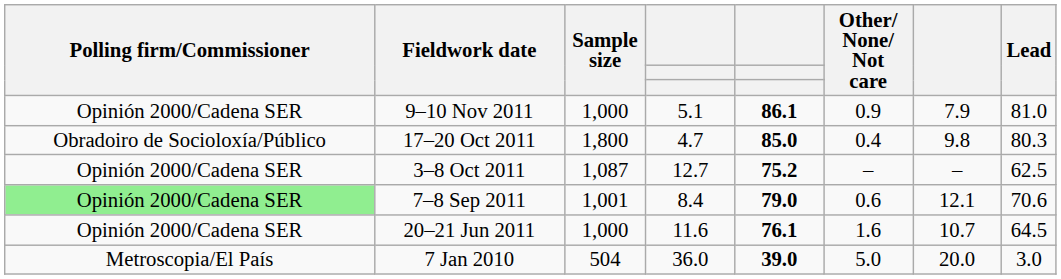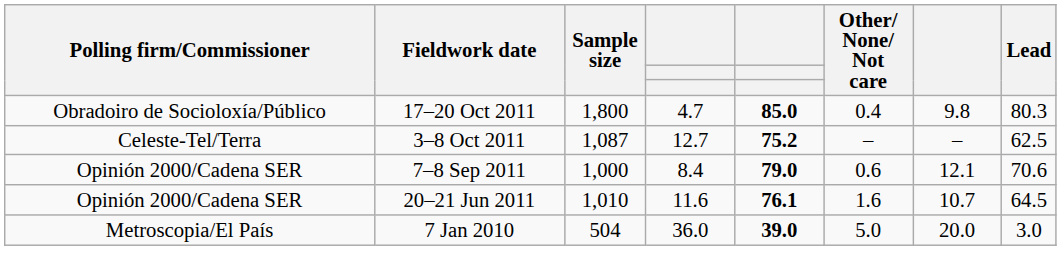- row: (469, 110)
(190, 170) Opinión 2000/Cadena SER -> (190, 140) Celeste-Tel/Terra
(190, 200) lightgreen background -> (190, 170) no background
(605, 200) 1,001 -> (605, 170) 1,000
(605, 230) 1,000 -> (605, 200) 1,010
